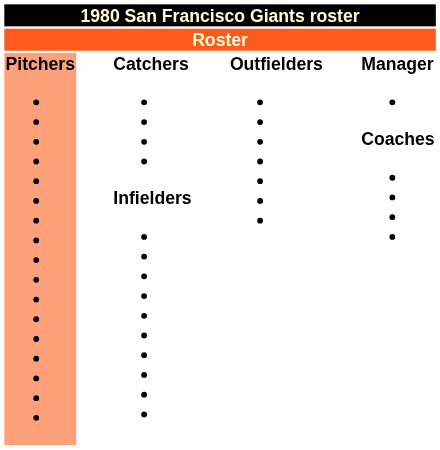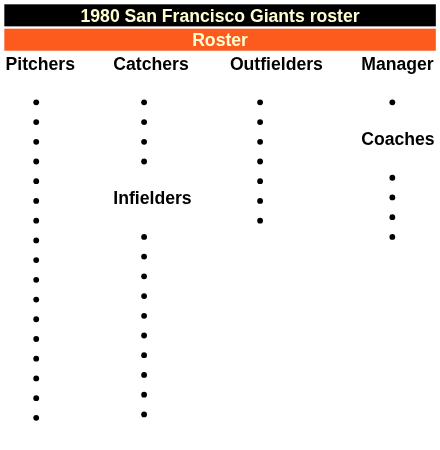(40, 240) lightsalmon background -> (40, 240) no background
